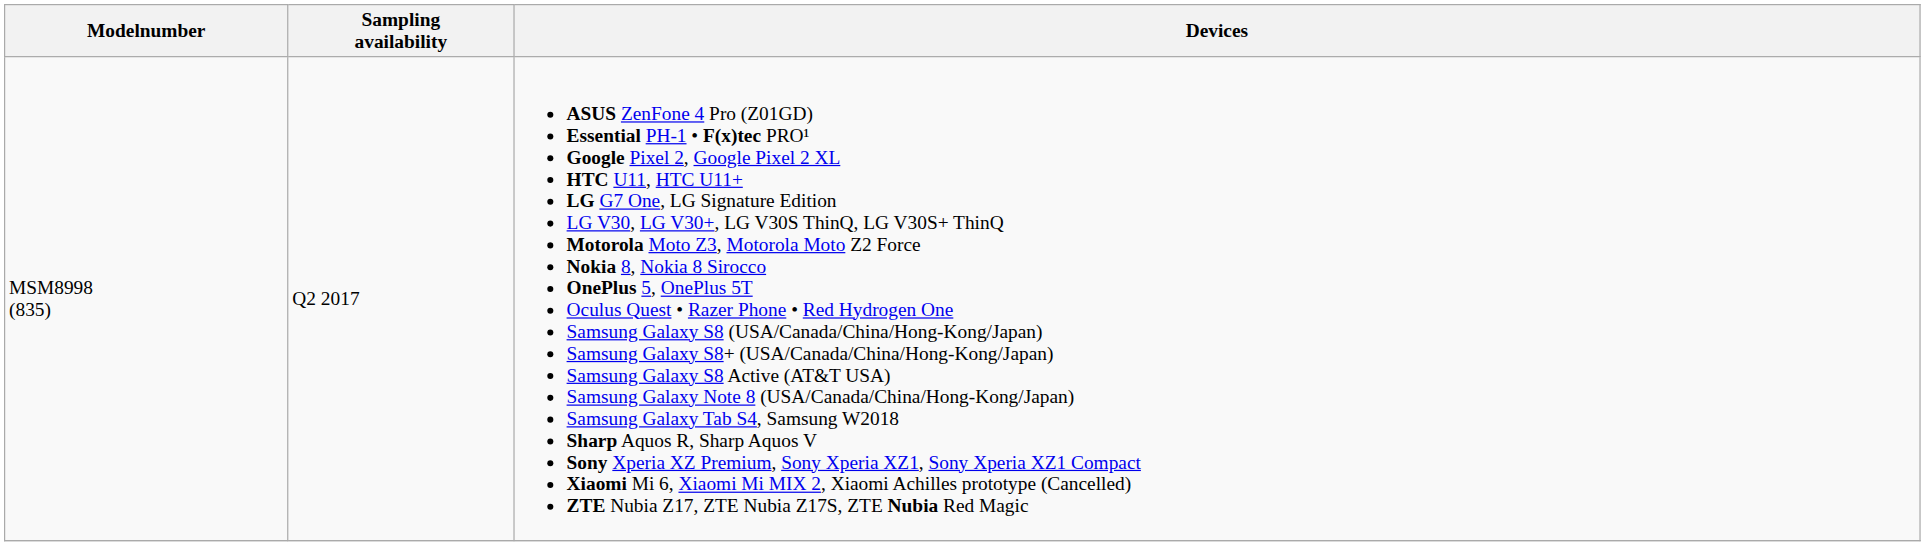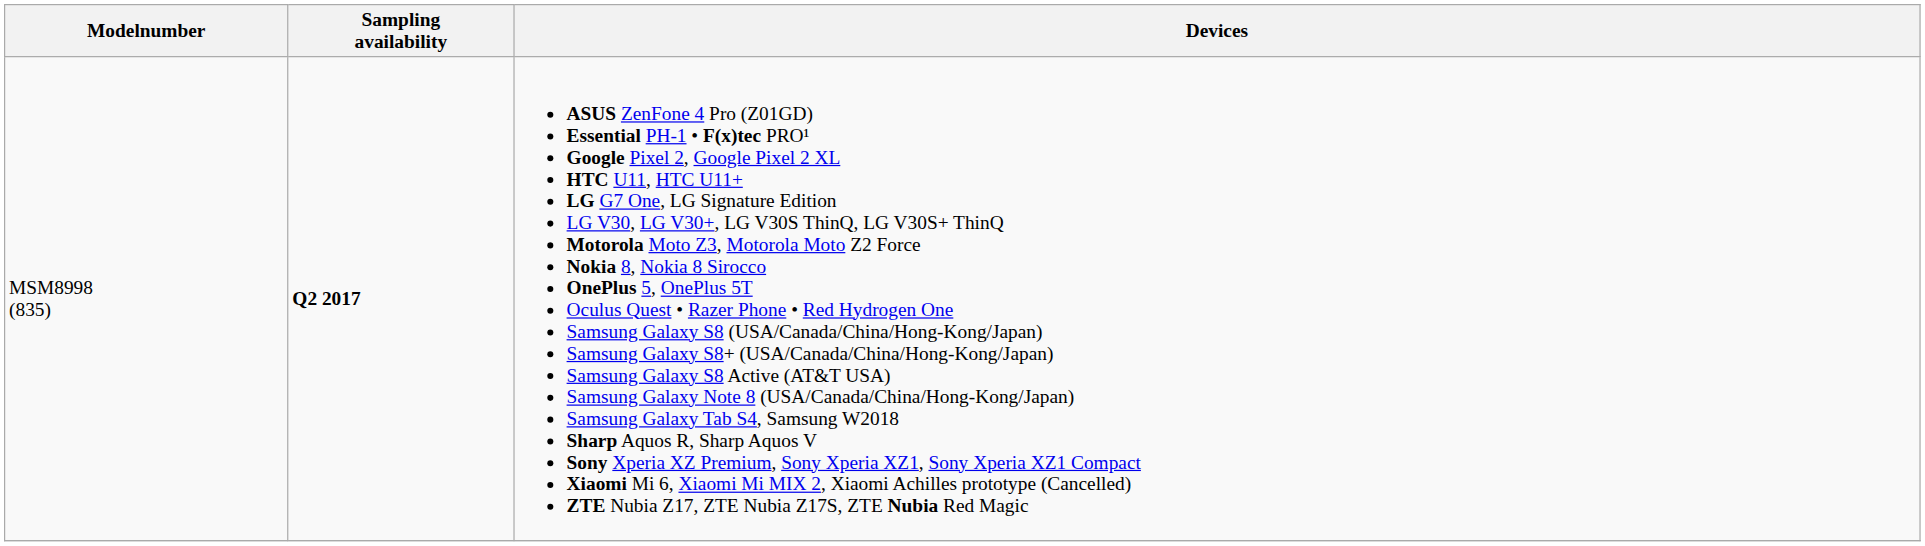(326, 298) normal -> (327, 298) bold
